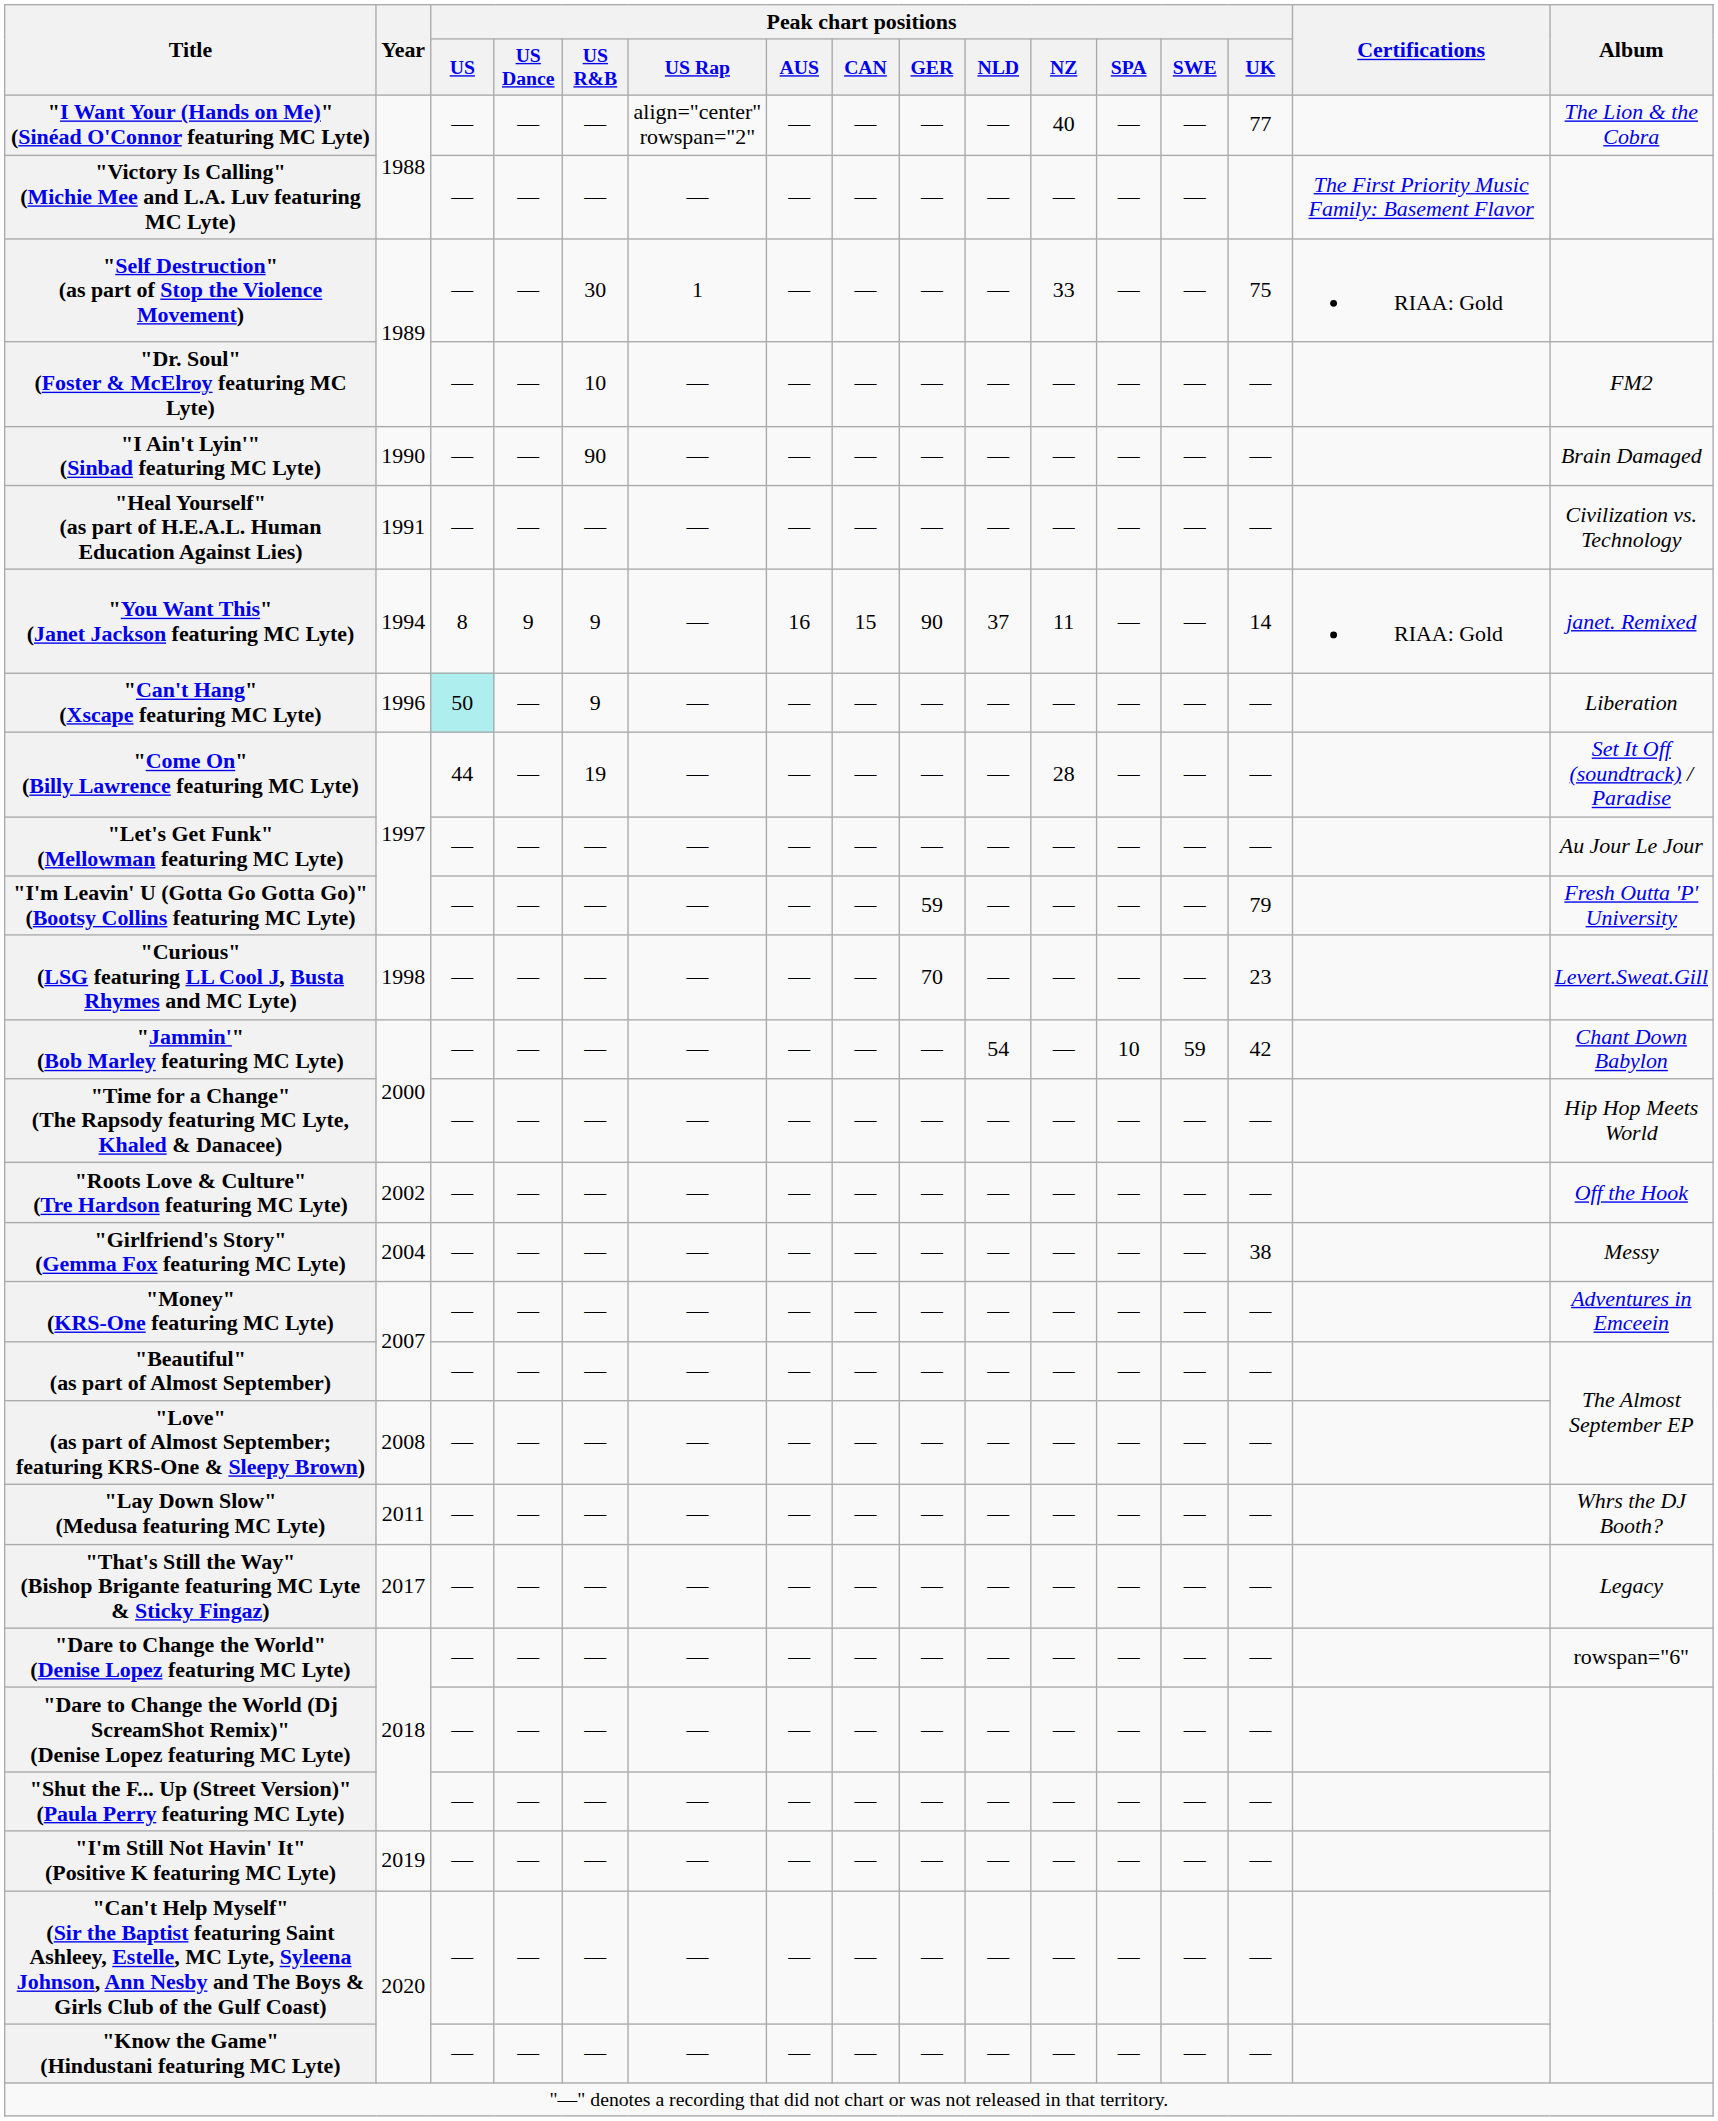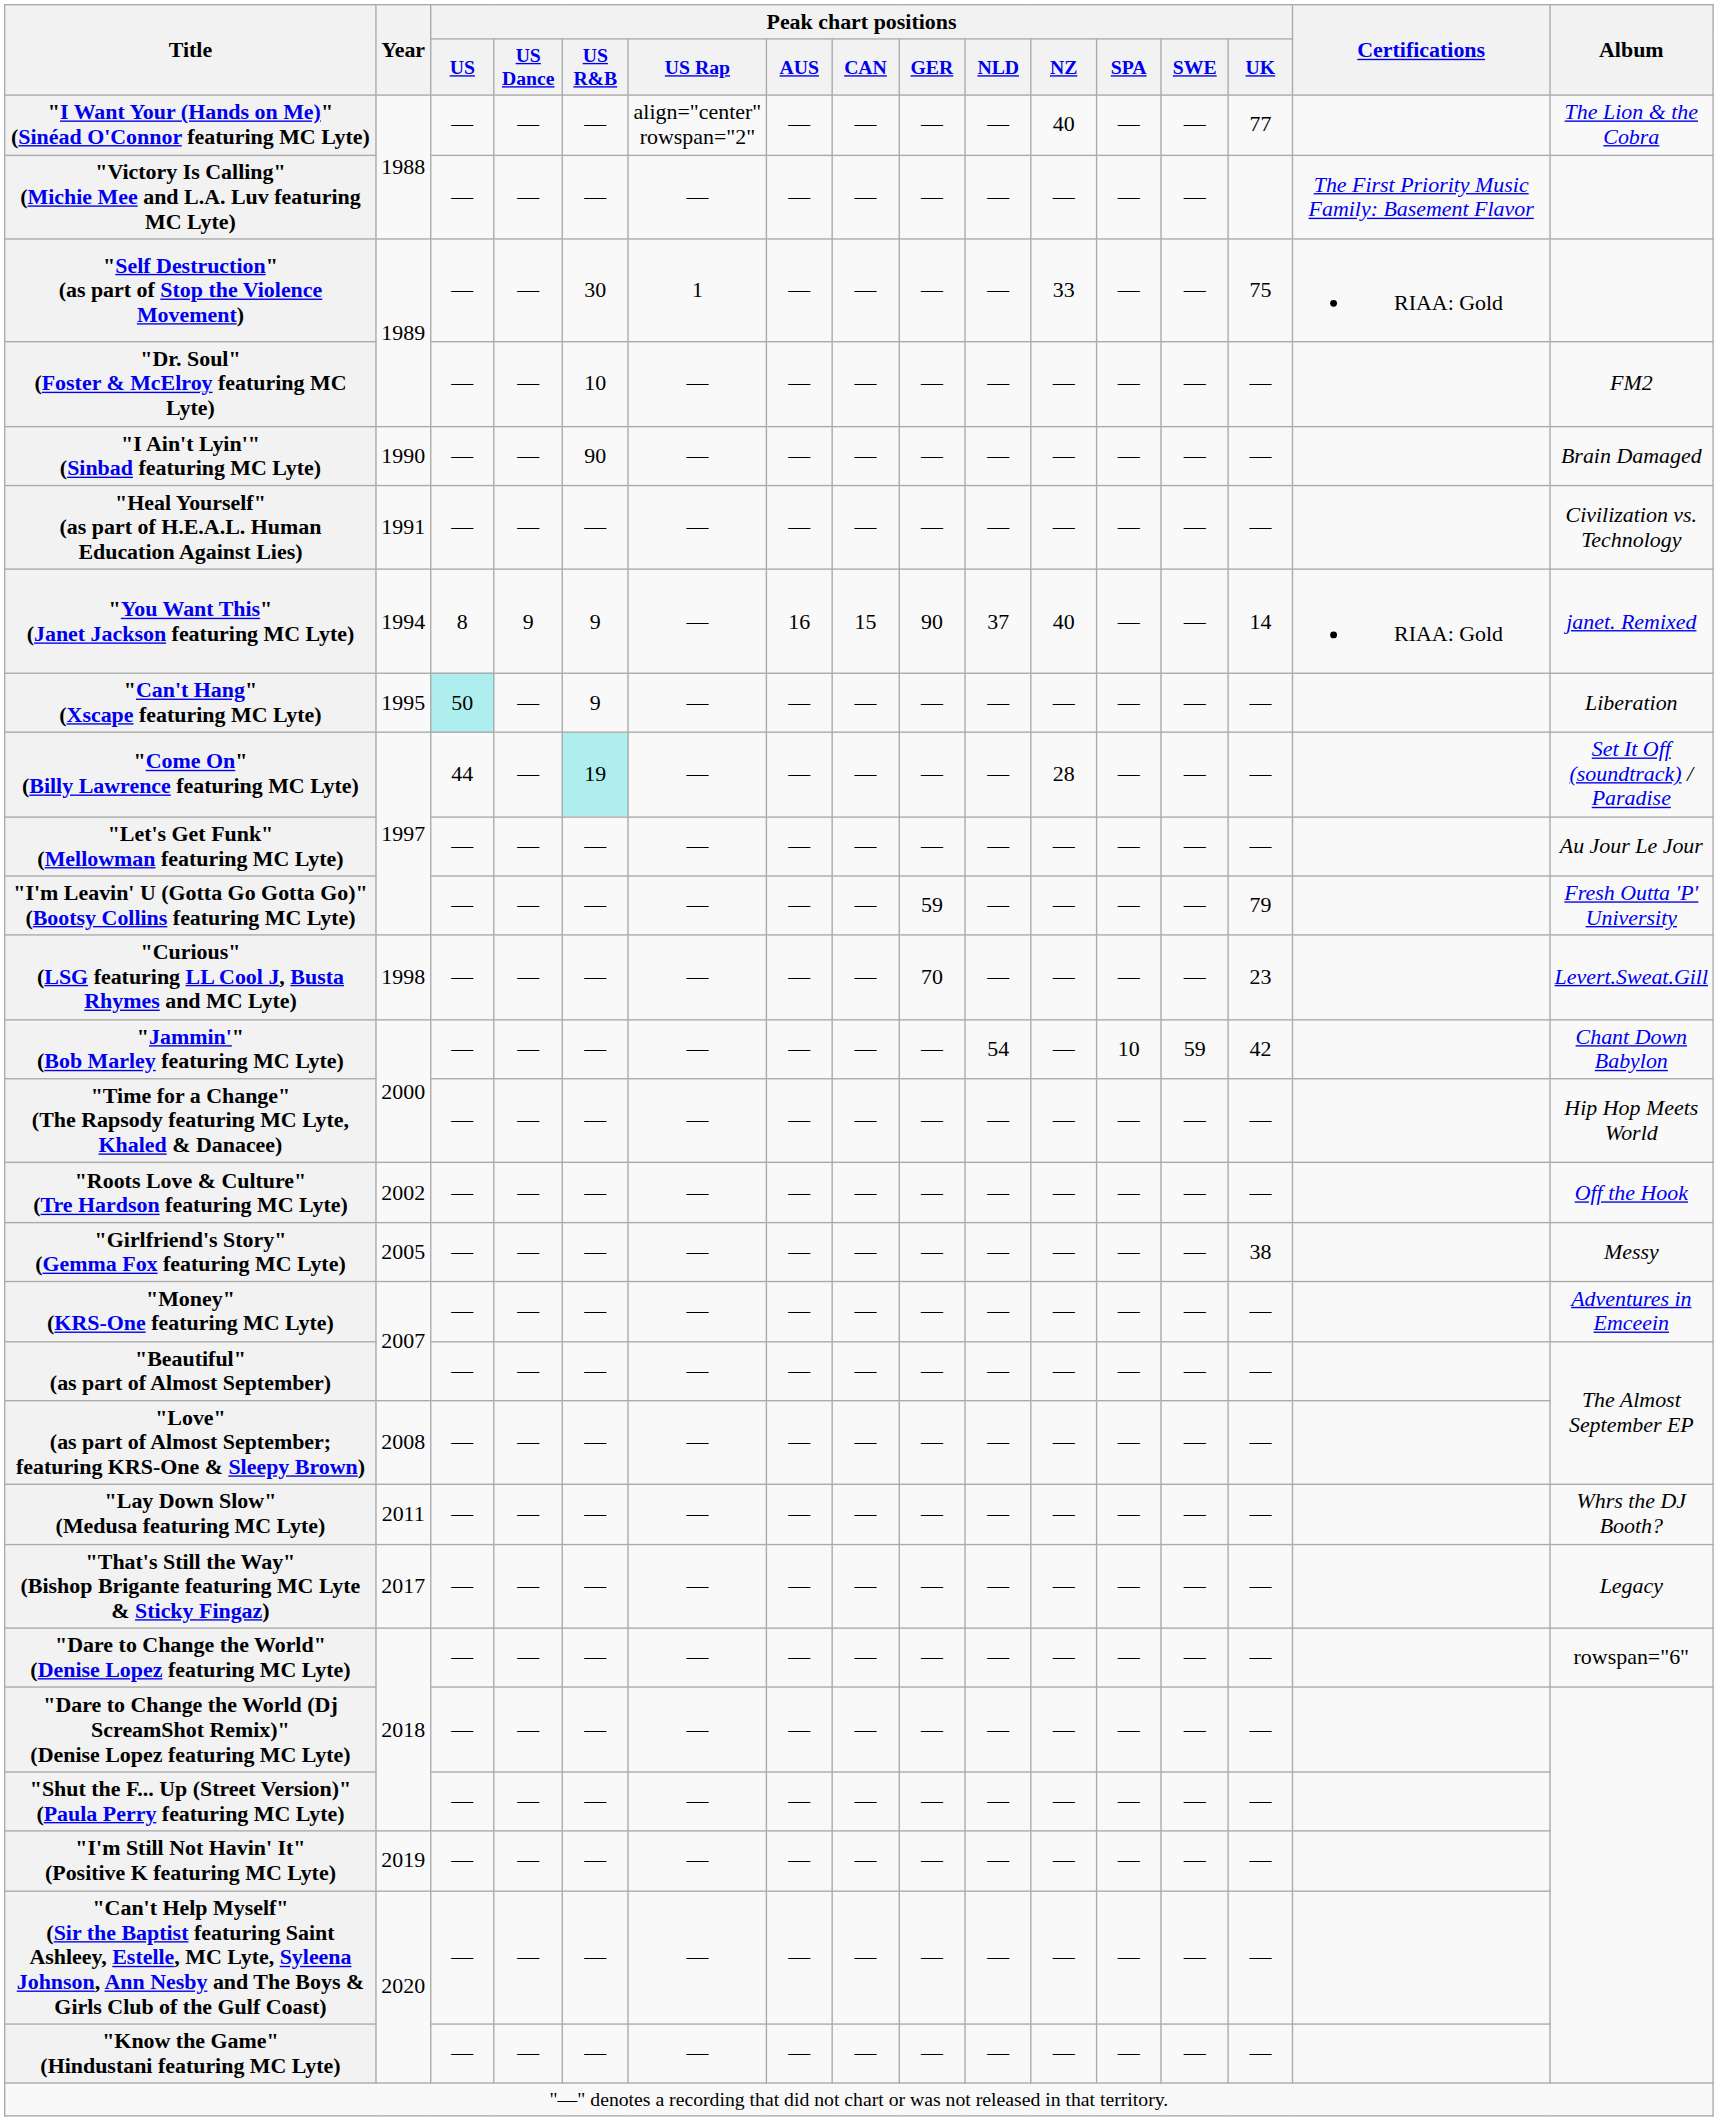(1064, 621) 11 -> (1064, 621) 40
(403, 702) 1996 -> (403, 702) 1995
(595, 774) no background -> (595, 774) paleturquoise background
(403, 1251) 2004 -> (403, 1251) 2005
